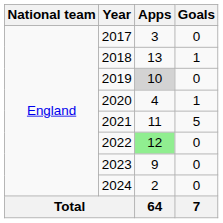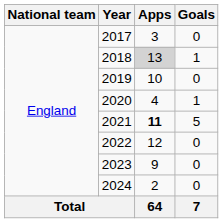(155, 57) no background -> (155, 57) lightgrey background
(155, 79) lightgrey background -> (155, 79) no background
(155, 121) normal -> (155, 121) bold
(155, 143) lightgreen background -> (155, 143) no background
